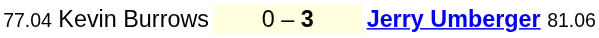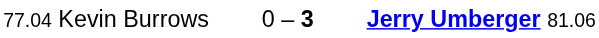(288, 19) lightyellow background -> (288, 19) no background
